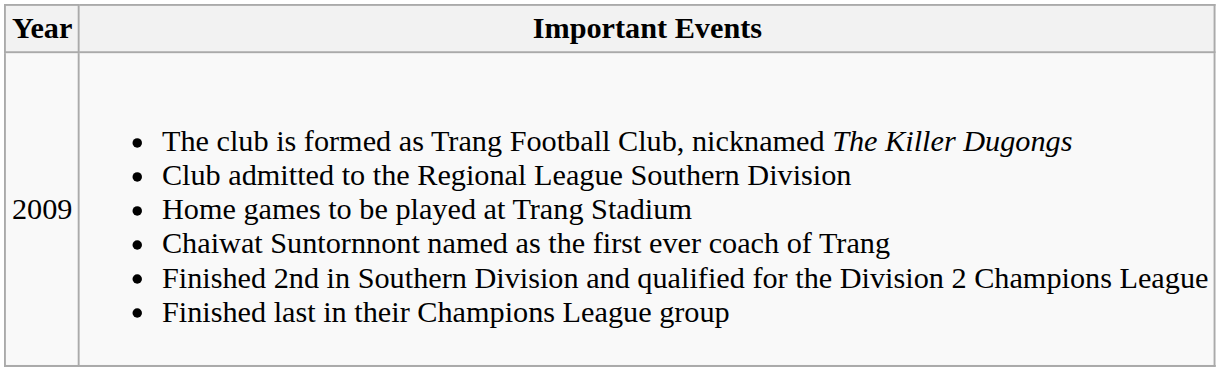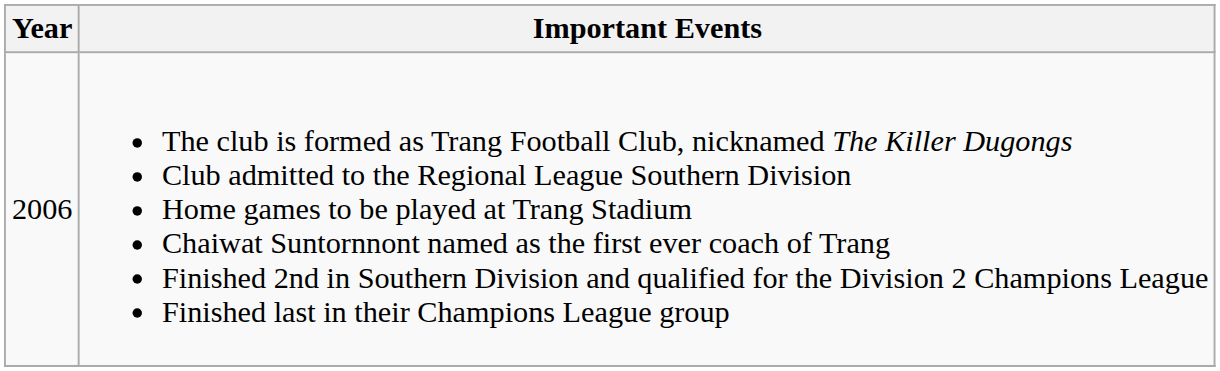(42, 208) 2009 -> (42, 208) 2006
